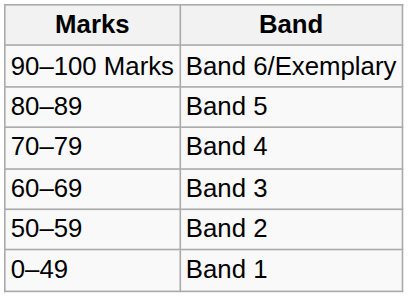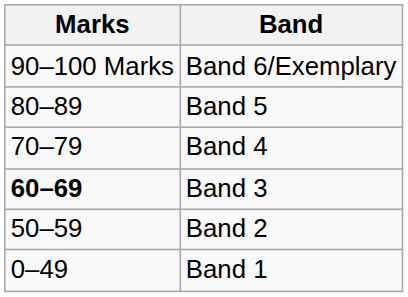(47, 188) normal -> (47, 188) bold
